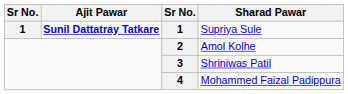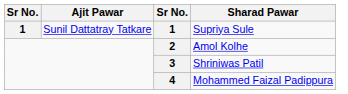(101, 30) bold -> (97, 30) normal
